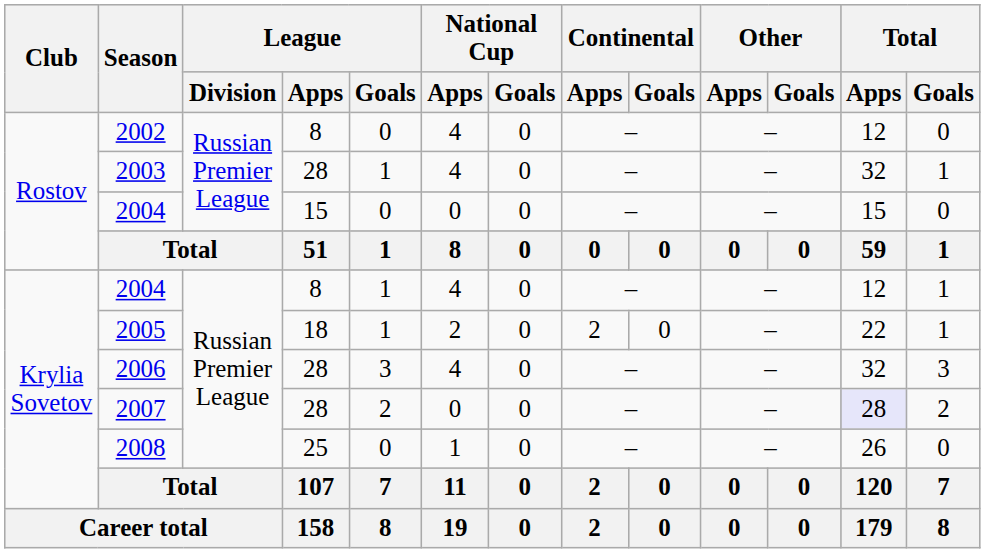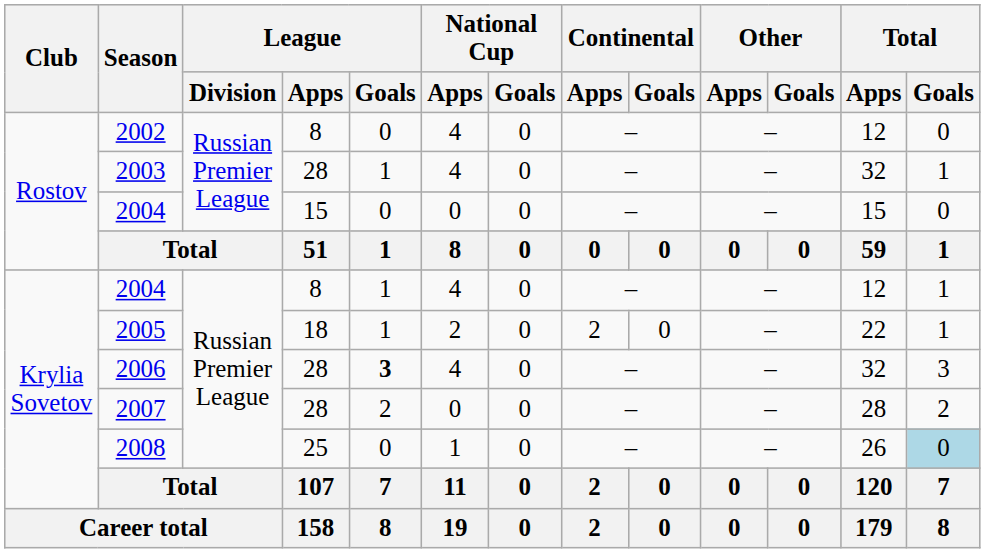(385, 369) normal -> (385, 369) bold
(874, 408) lavender background -> (874, 408) no background
(943, 448) no background -> (943, 448) lightblue background
